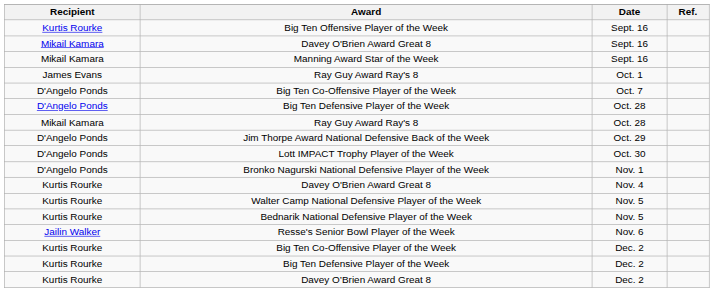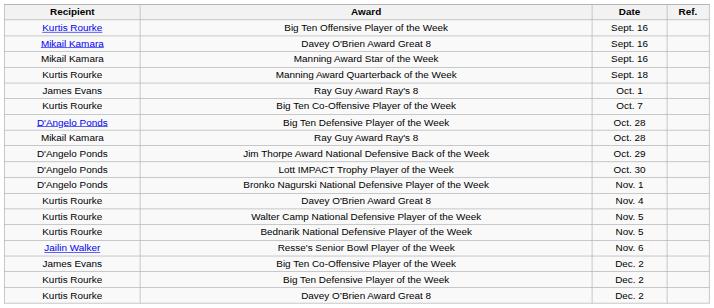+ row: (366, 75)
(72, 91) D'Angelo Ponds -> (72, 106) Kurtis Rourke
(72, 248) Kurtis Rourke -> (72, 264) James Evans
